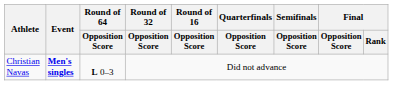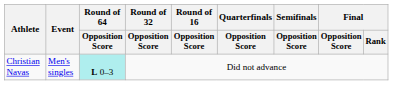(61, 67) bold -> (61, 67) normal
(103, 72) no background -> (102, 72) paleturquoise background
